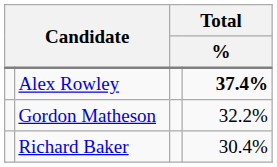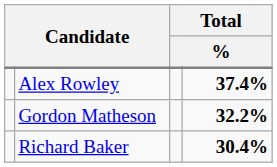(243, 115) normal -> (242, 115) bold
(243, 146) normal -> (242, 146) bold
